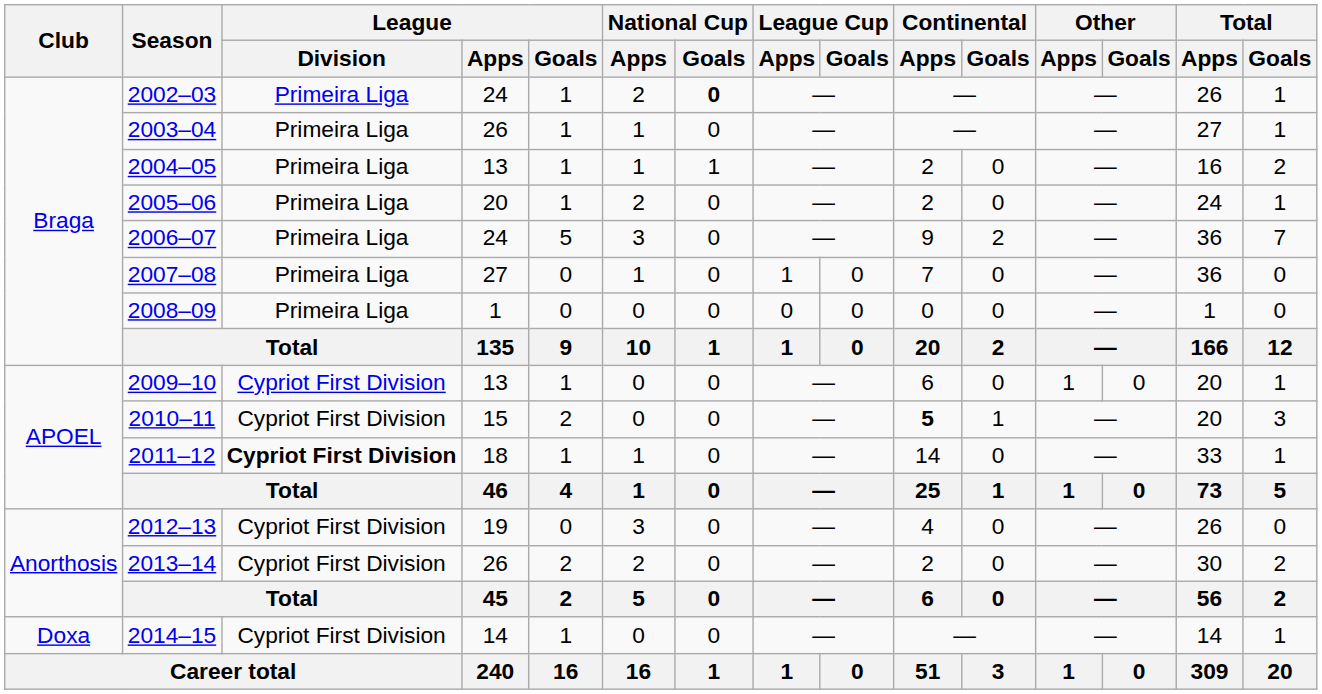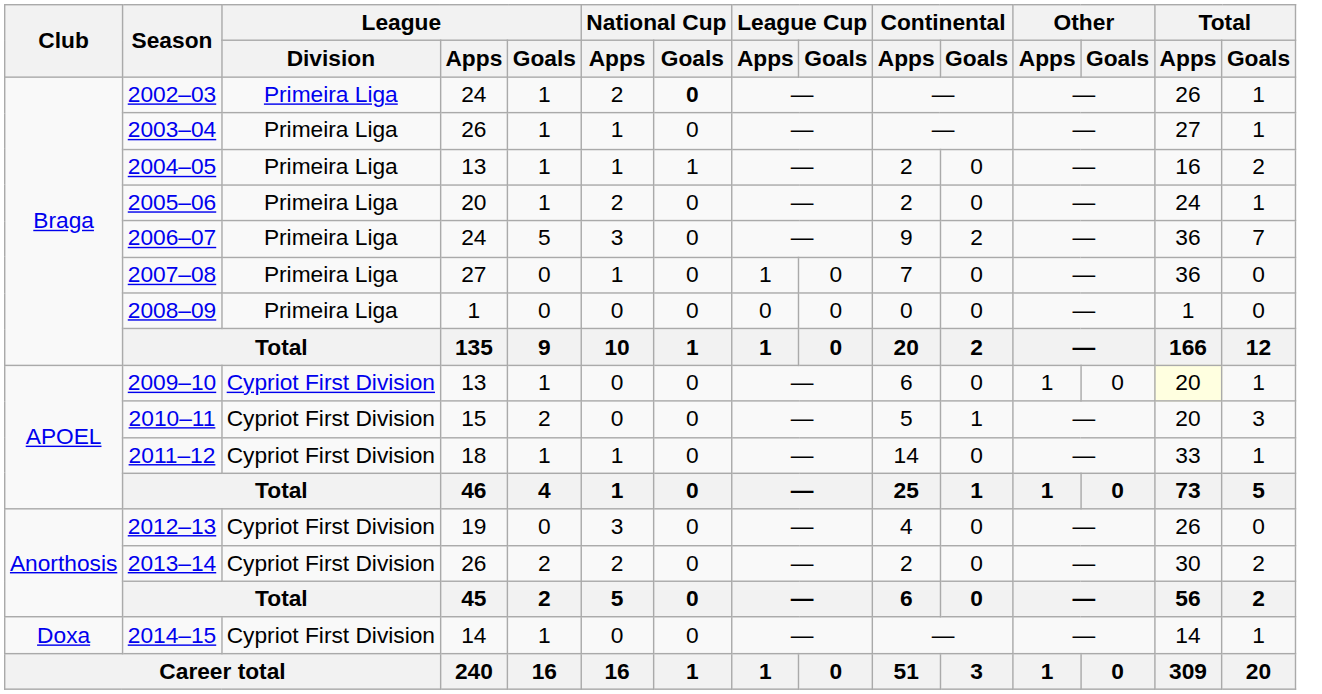(1209, 382) no background -> (1188, 382) lightyellow background
(928, 418) bold -> (906, 418) normal
(342, 454) bold -> (331, 454) normal
